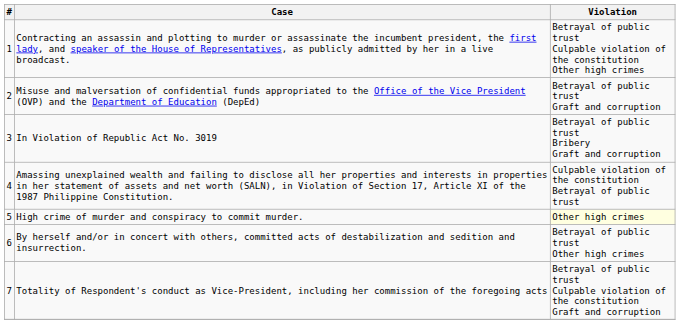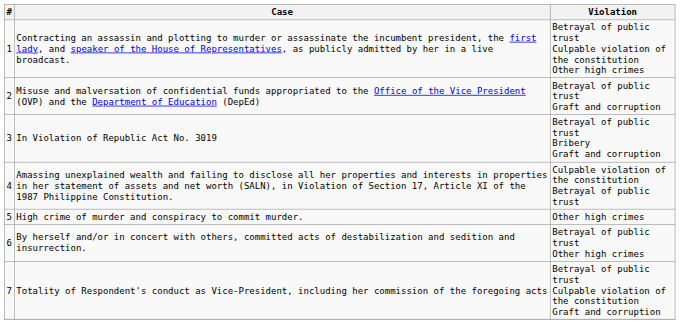(598, 217) lightyellow background -> (598, 217) no background
